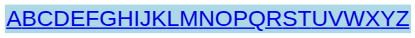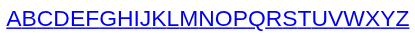(208, 18) lightblue background -> (208, 18) no background
